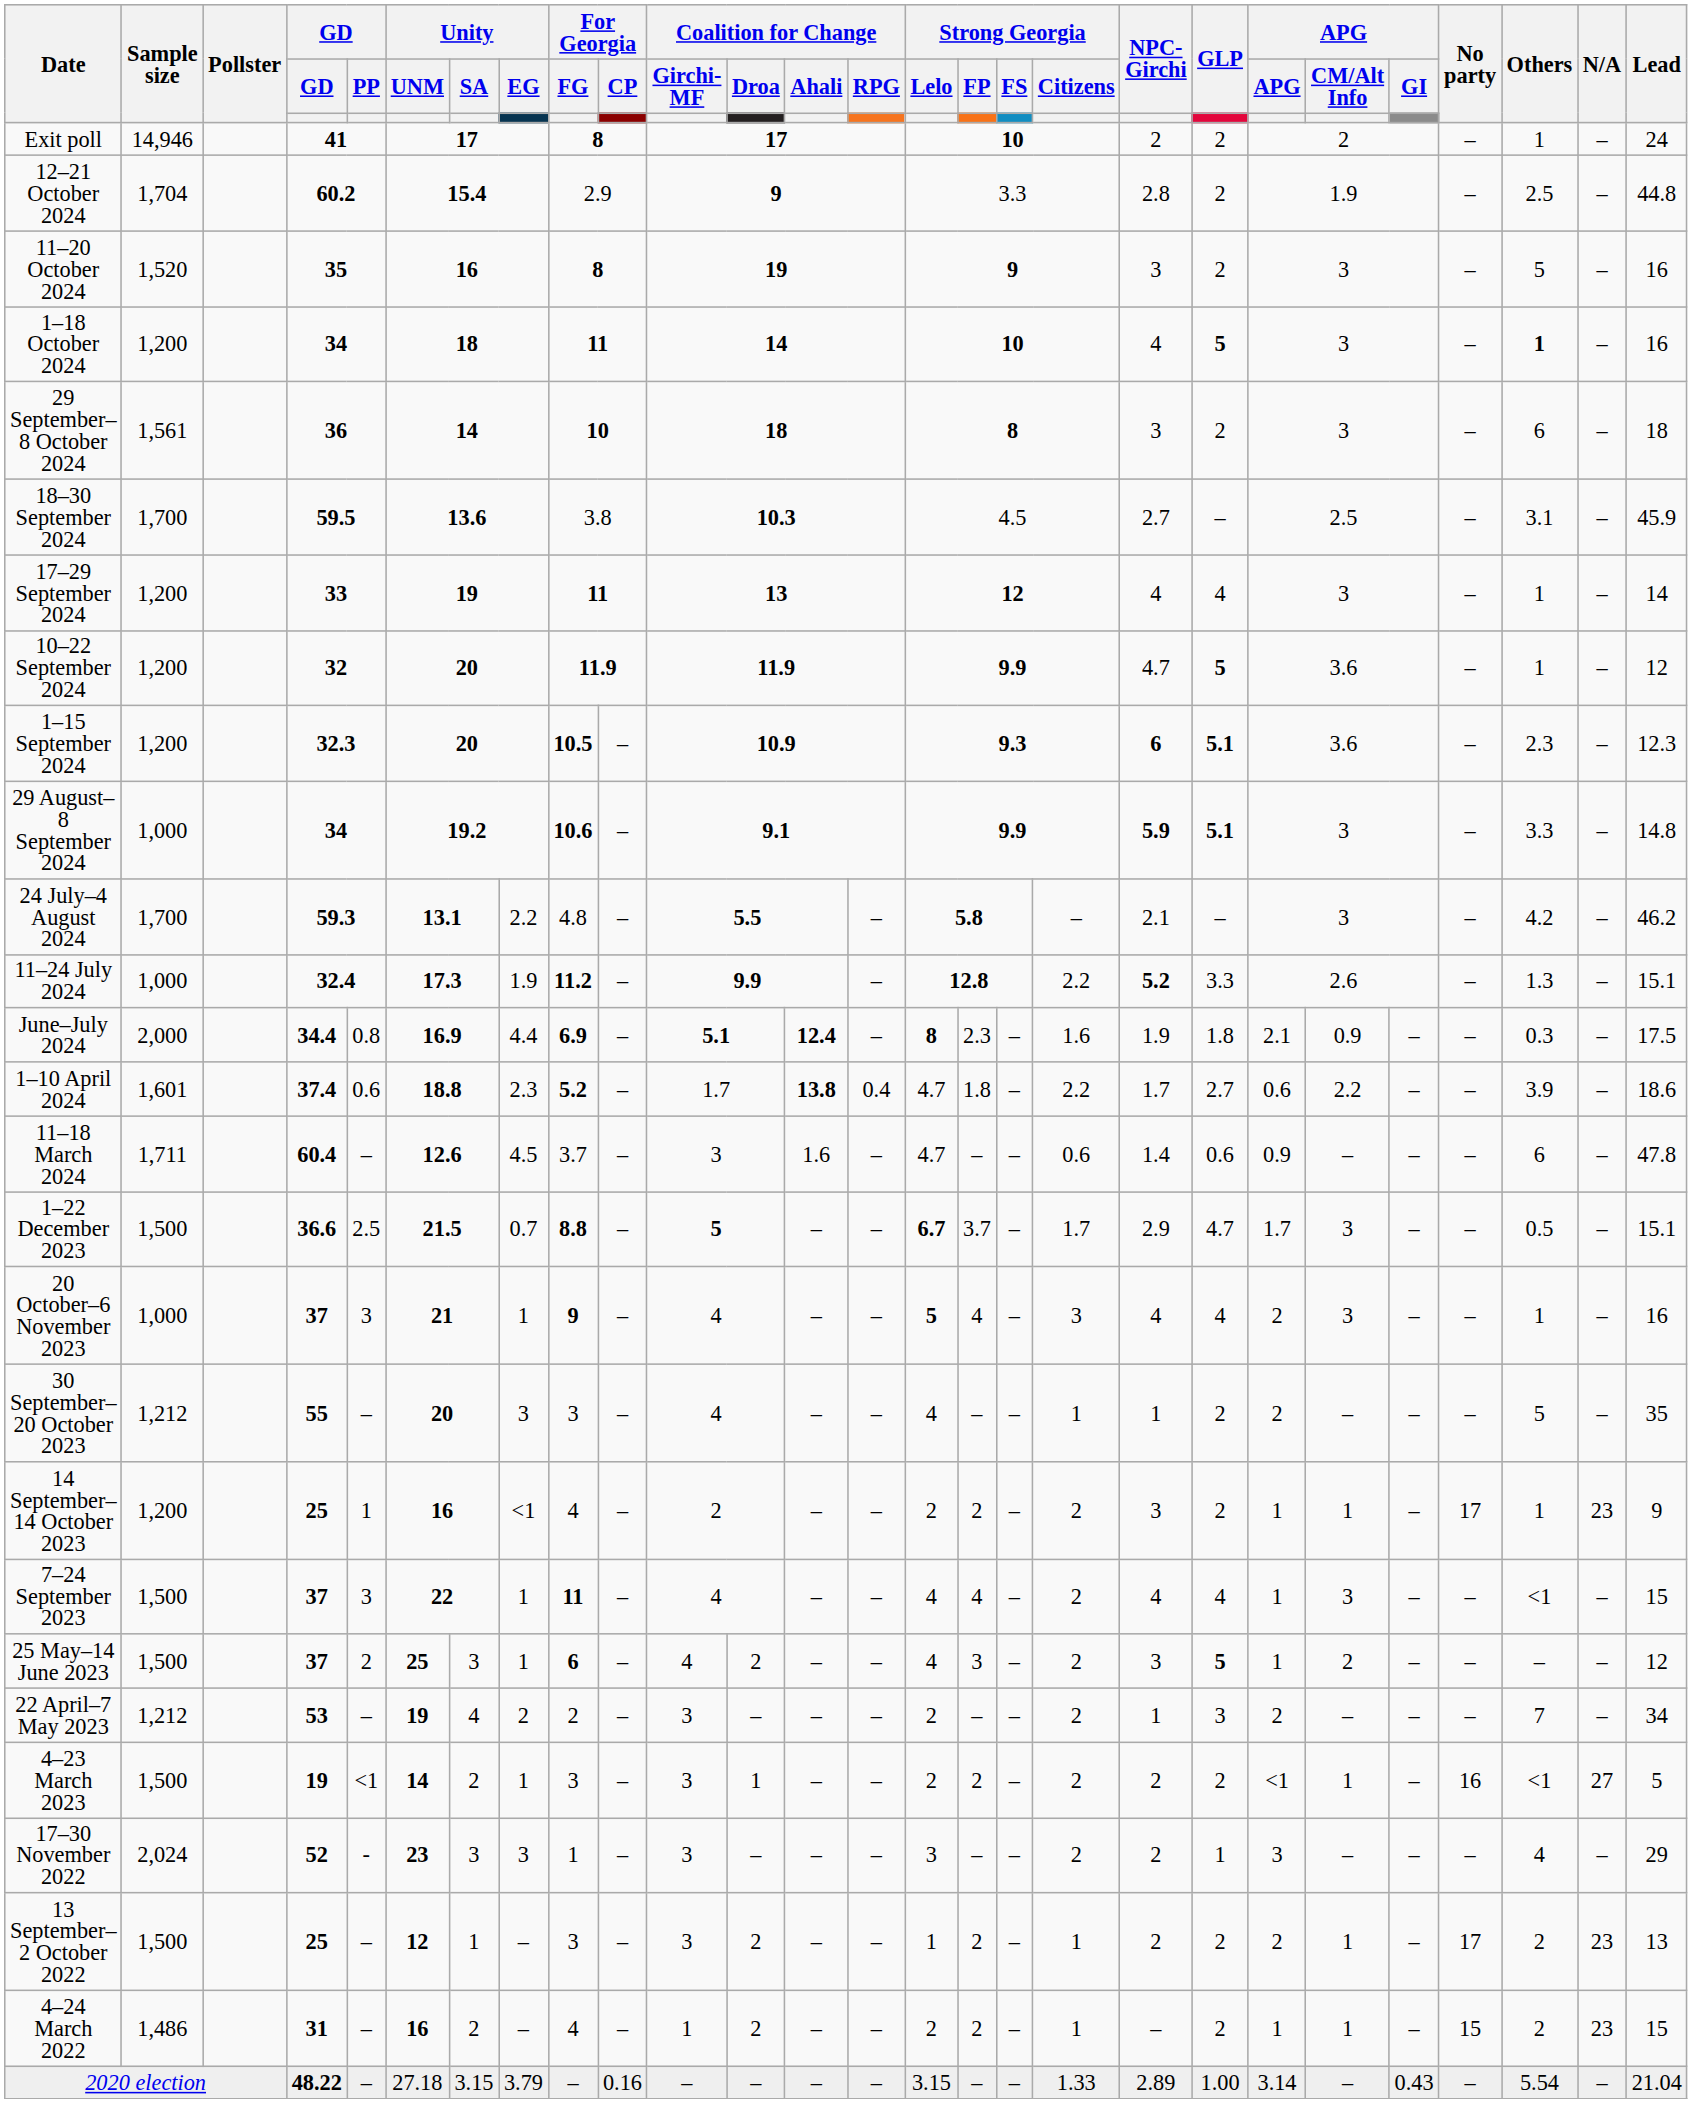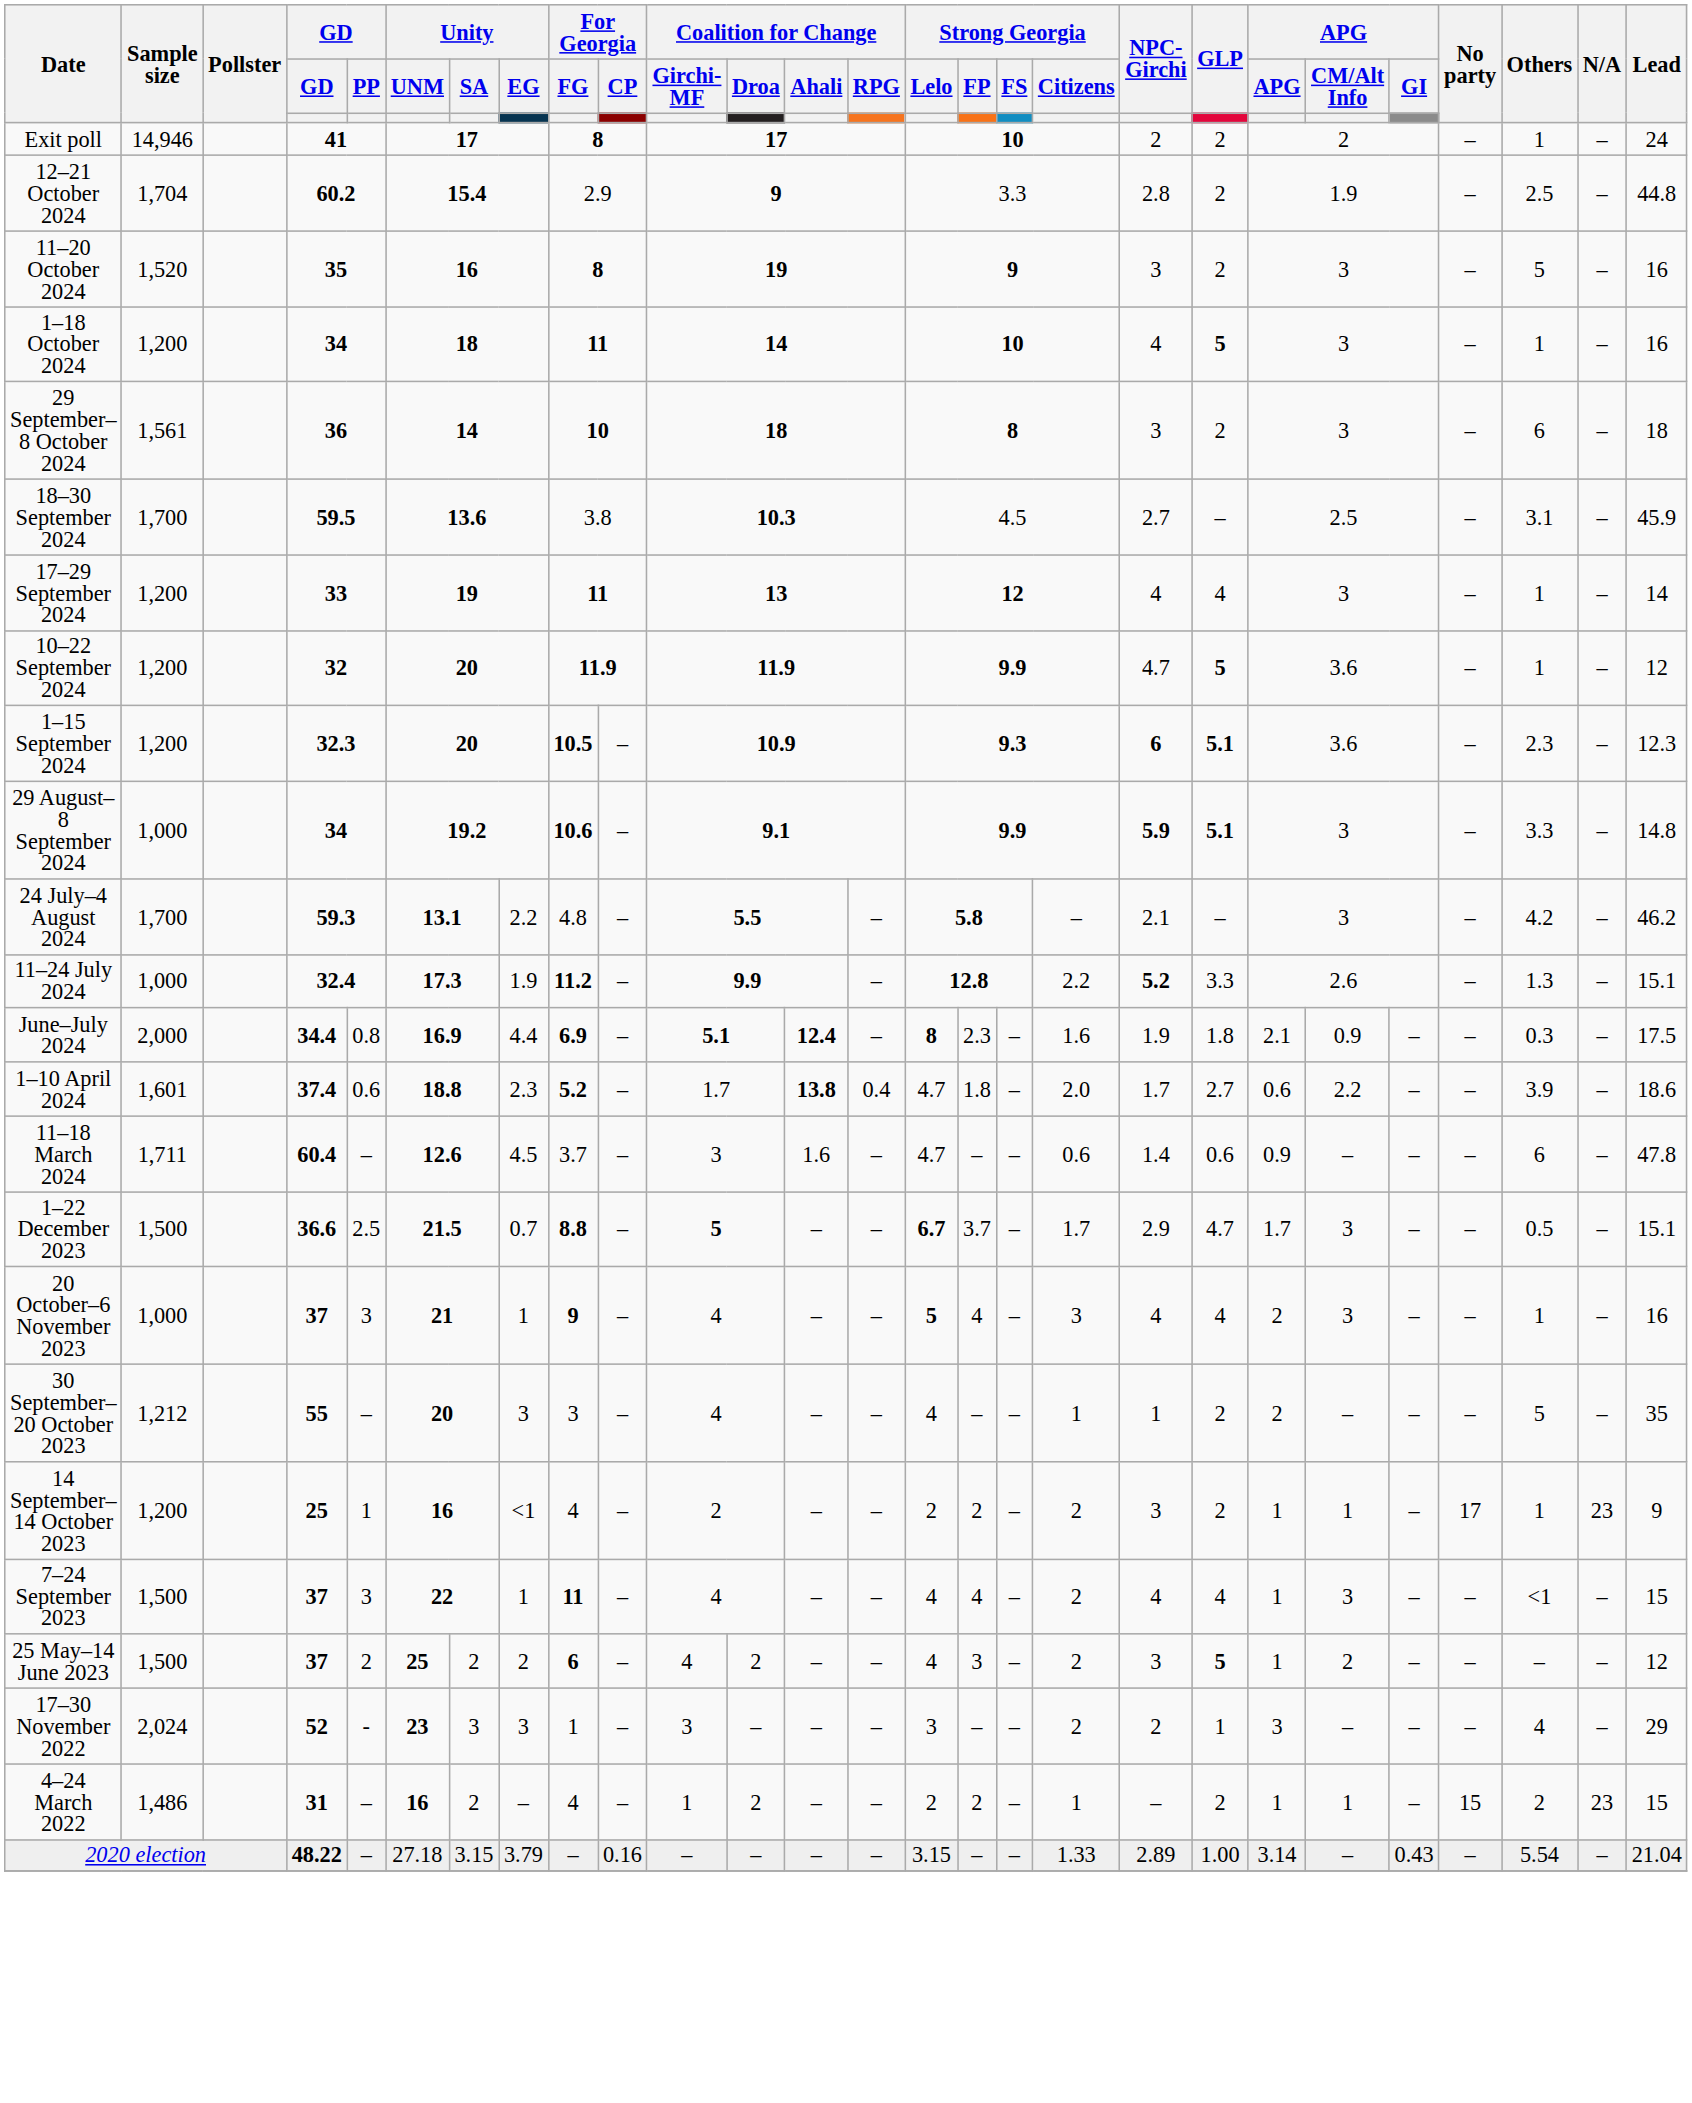(1539, 344) bold -> (1539, 344) normal
(1076, 1089) 2.2 -> (1076, 1089) 2.0
(474, 1662) 3 -> (474, 1662) 2
(523, 1662) 1 -> (523, 1662) 2
- row: (63, 1715)
- row: (63, 1780)
- row: (63, 1942)
